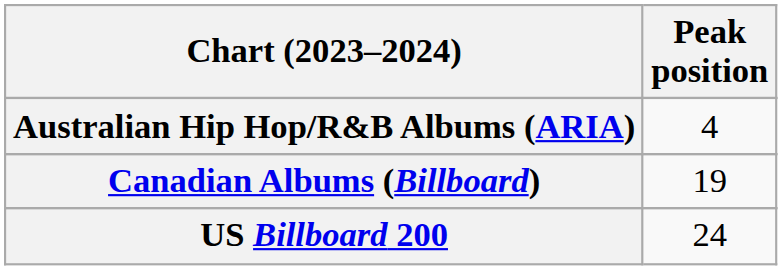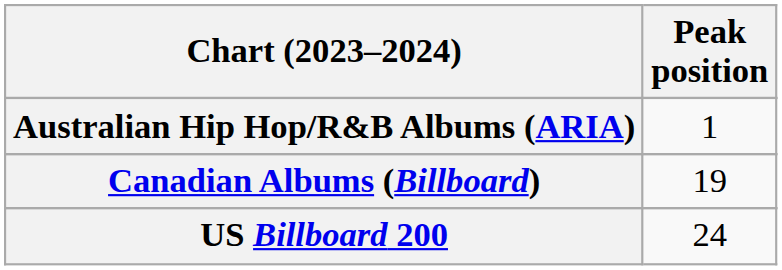(710, 125) 4 -> (710, 125) 1
